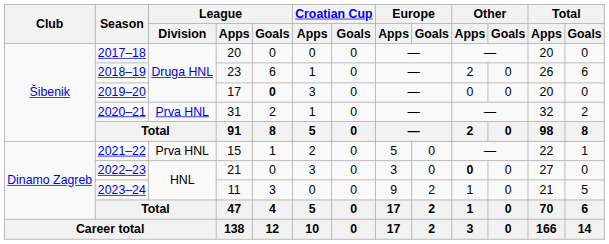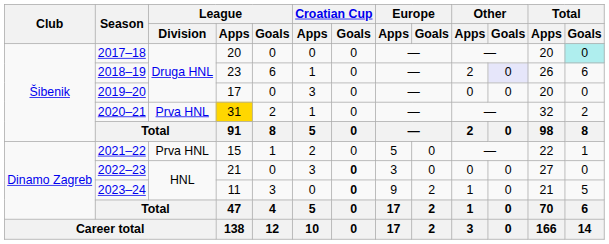(585, 53) no background -> (585, 53) paleturquoise background
(508, 72) no background -> (508, 72) lavender background
(272, 92) bold -> (272, 92) normal
(234, 111) no background -> (234, 111) gold background
(354, 170) normal -> (354, 170) bold
(470, 170) bold -> (470, 170) normal
(354, 190) normal -> (354, 190) bold
